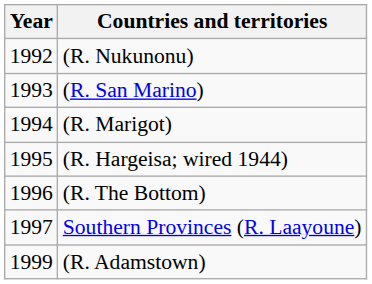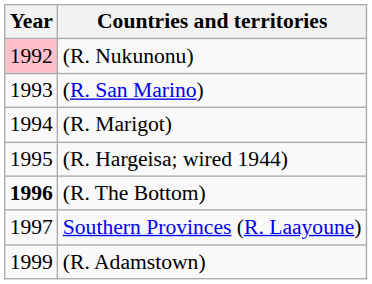(31, 55) no background -> (31, 55) pink background
(31, 192) normal -> (31, 192) bold
